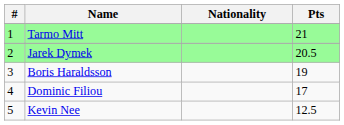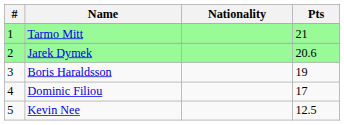(306, 52) 20.5 -> (306, 52) 20.6
